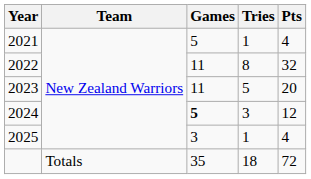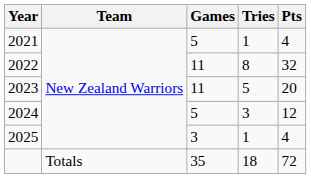(194, 112) bold -> (194, 112) normal
